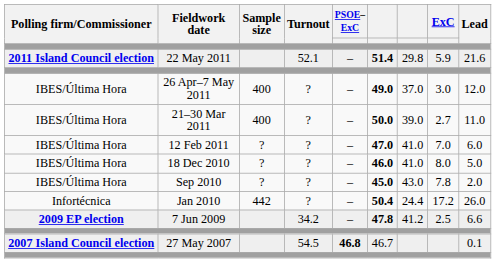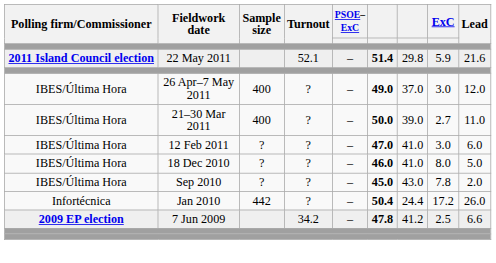(443, 145) 7.0 -> (443, 145) 3.0
- row: (81, 243)
